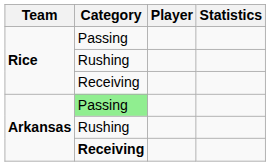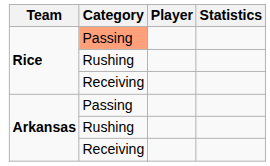(103, 38) no background -> (108, 38) lightsalmon background
(103, 105) lightgreen background -> (108, 105) no background
(111, 149) bold -> (113, 149) normal
